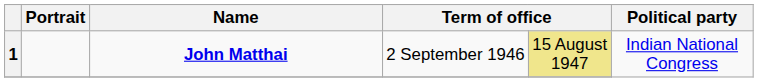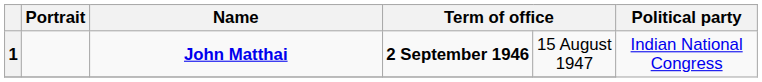(455, 53) normal -> (458, 53) bold
(570, 53) khaki background -> (574, 53) no background
